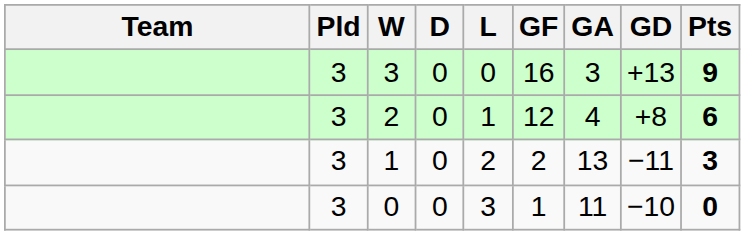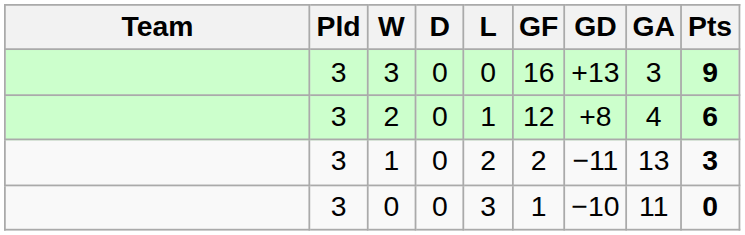columns swapped: (593, 26) <-> (651, 26)
